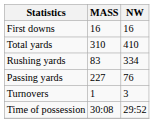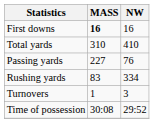(95, 28) normal -> (95, 28) bold
rows swapped: (36, 61) <-> (35, 77)
